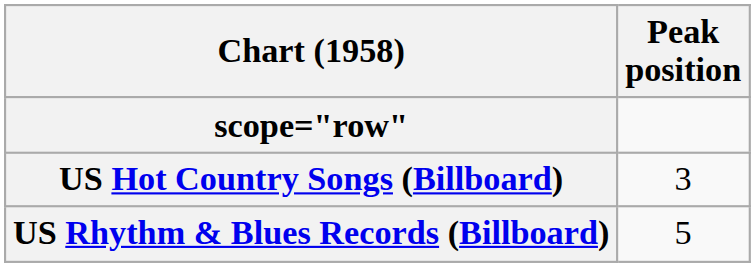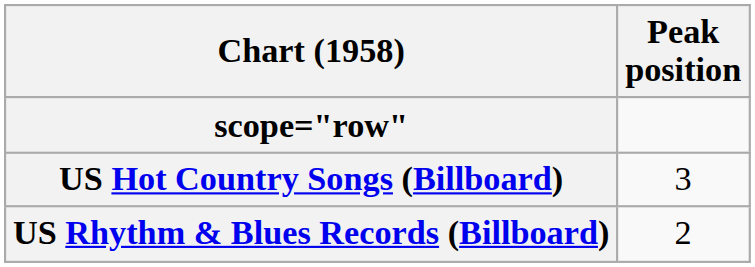(683, 233) 5 -> (683, 233) 2
